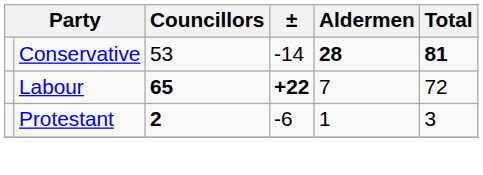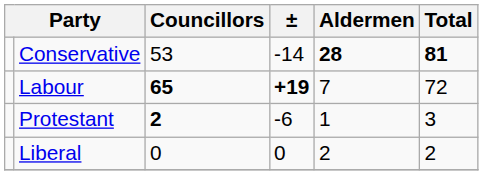(292, 86) +22 -> (292, 86) +19
+ row: (50, 152)
